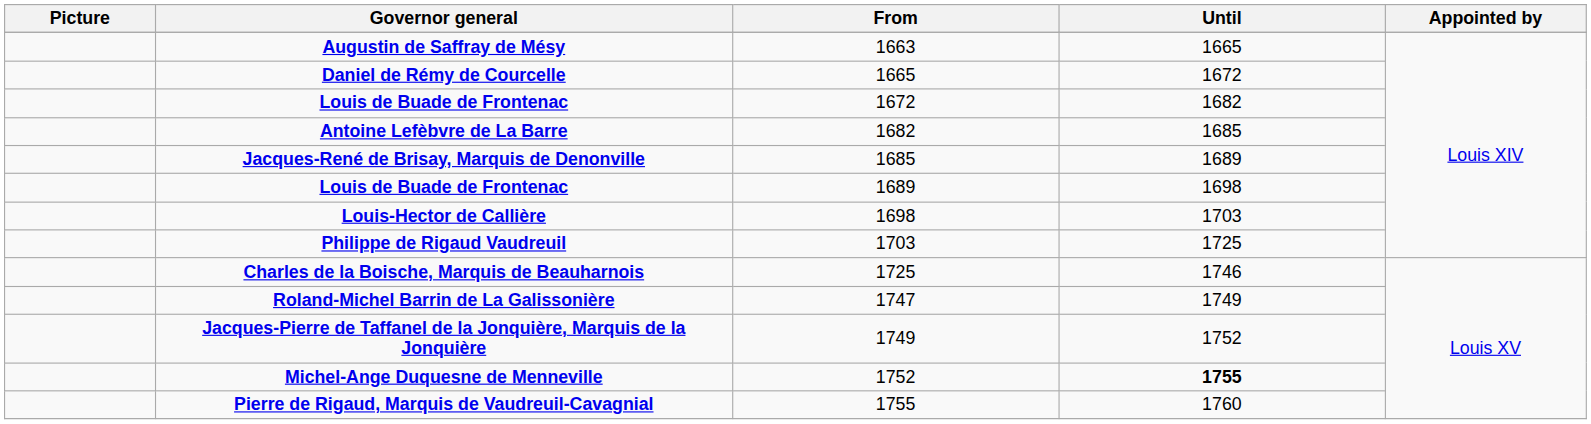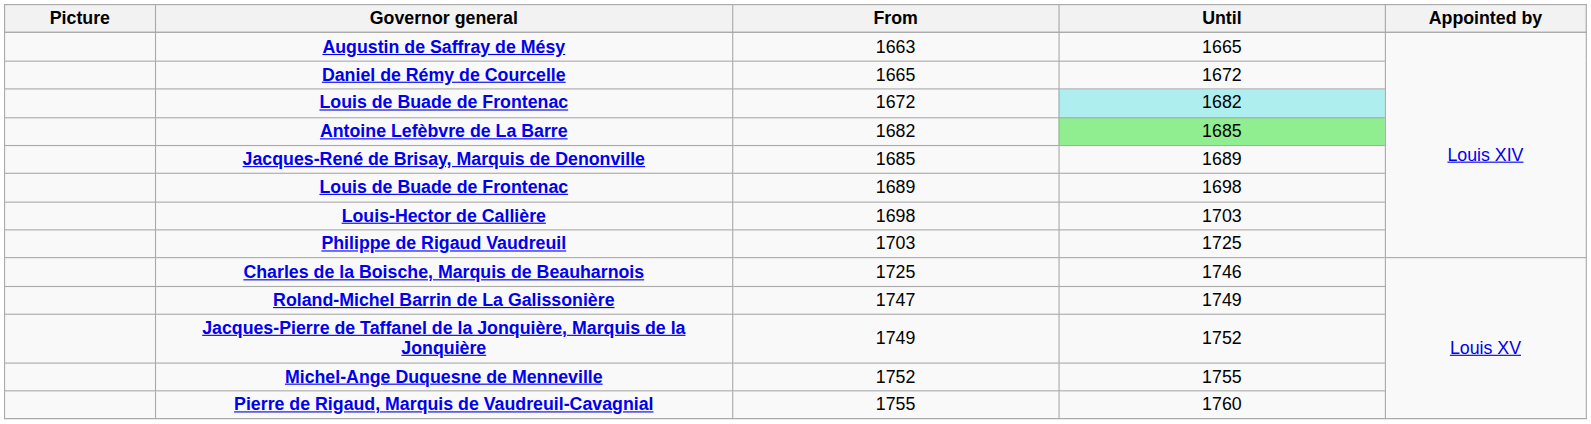(1222, 103) no background -> (1222, 103) paleturquoise background
(1222, 131) no background -> (1222, 131) lightgreen background
(1222, 376) bold -> (1222, 376) normal
